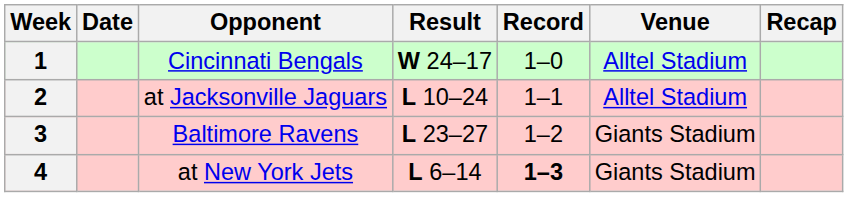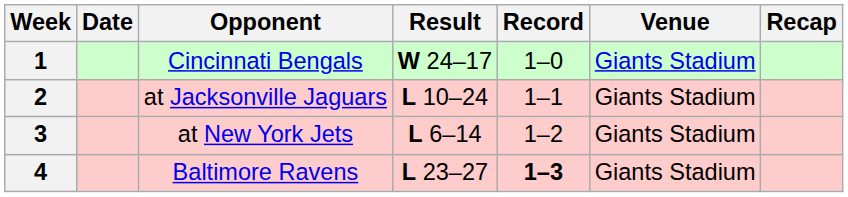(675, 60) Alltel Stadium -> (675, 60) Giants Stadium
(675, 97) Alltel Stadium -> (675, 97) Giants Stadium
(265, 135) Baltimore Ravens -> (265, 135) at New York Jets
(445, 135) L 23–27 -> (445, 135) L 6–14
(265, 172) at New York Jets -> (265, 172) Baltimore Ravens
(445, 172) L 6–14 -> (445, 172) L 23–27
